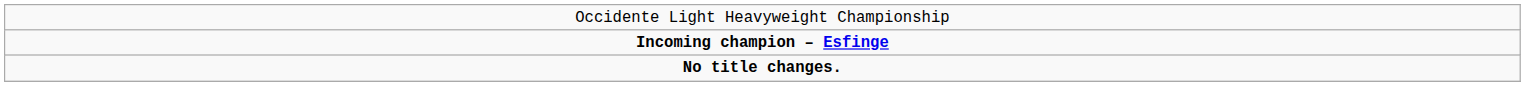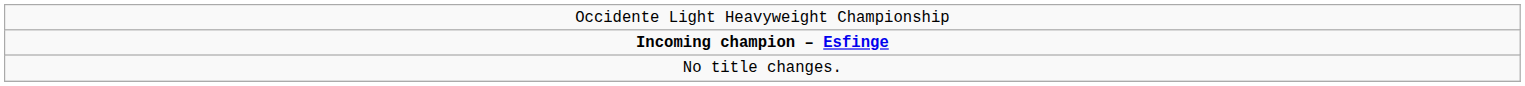(762, 68) bold -> (762, 68) normal
